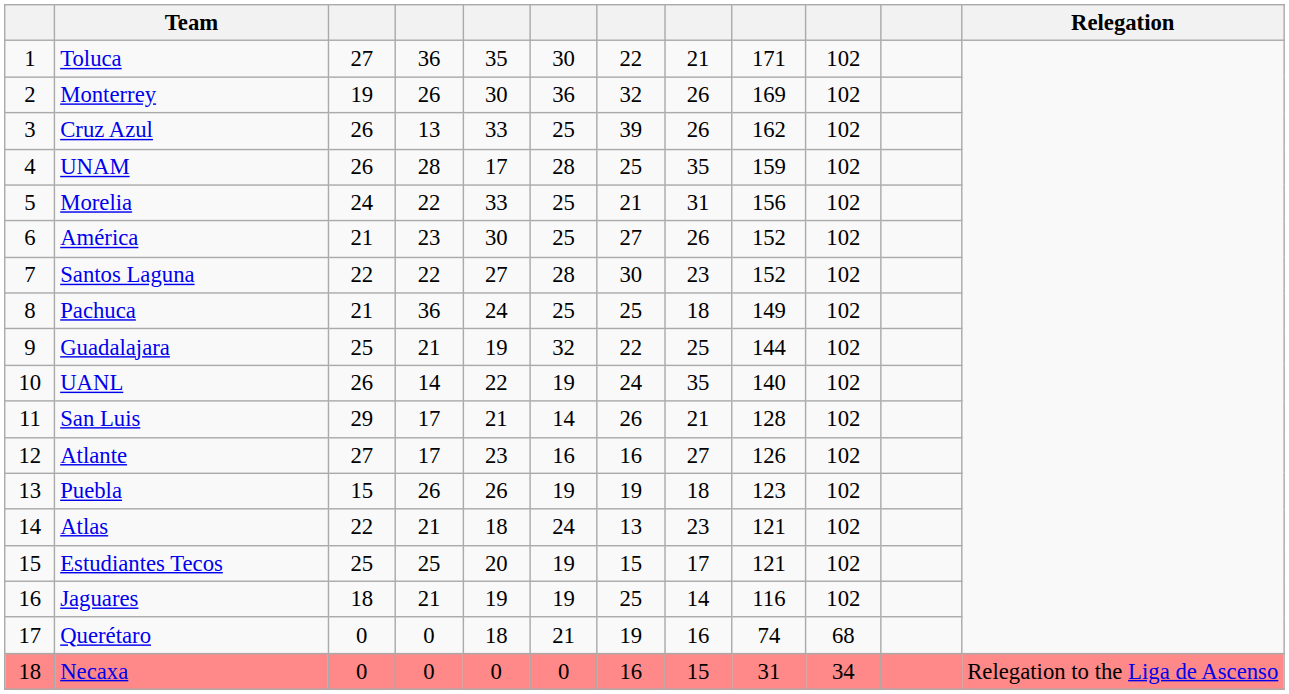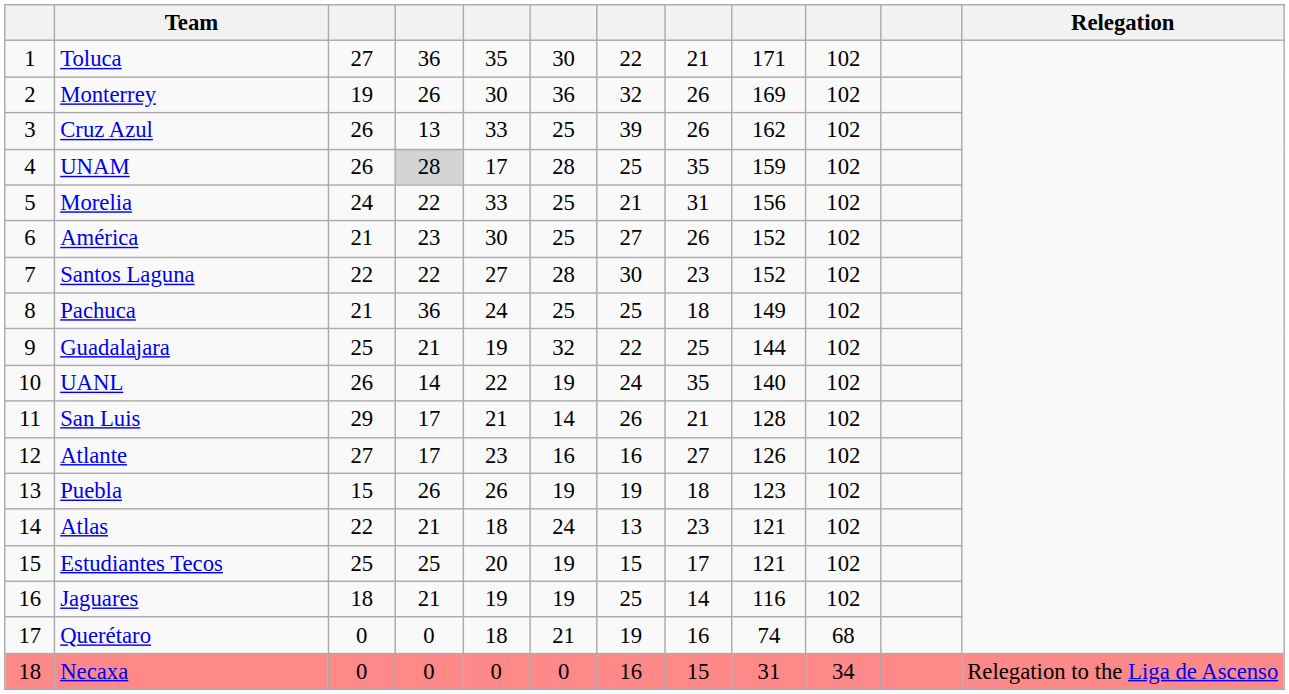(429, 166) no background -> (429, 166) lightgrey background
